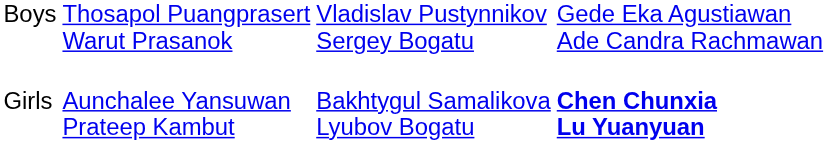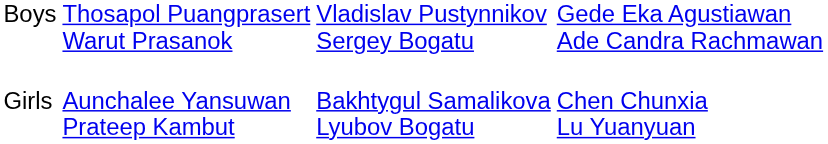(637, 114) bold -> (632, 114) normal
